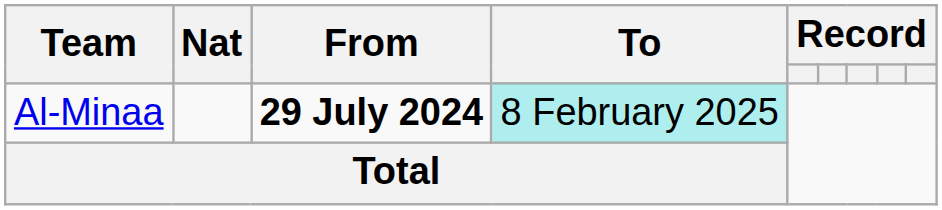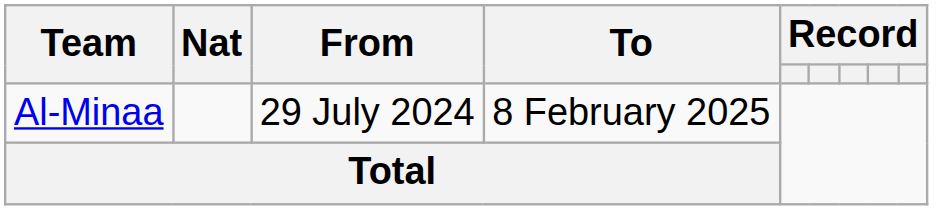(371, 112) bold -> (367, 112) normal
(640, 112) paleturquoise background -> (631, 112) no background
